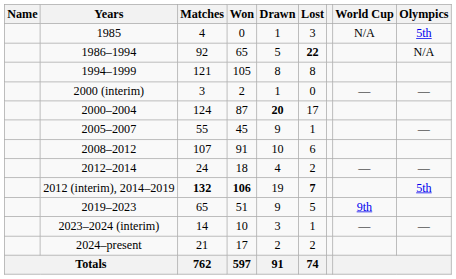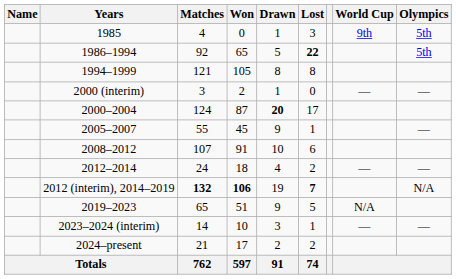(364, 33) N/A -> (364, 33) 9th
(424, 52) N/A -> (424, 52) 5th
(424, 187) 5th -> (424, 187) N/A
(364, 206) 9th -> (364, 206) N/A
